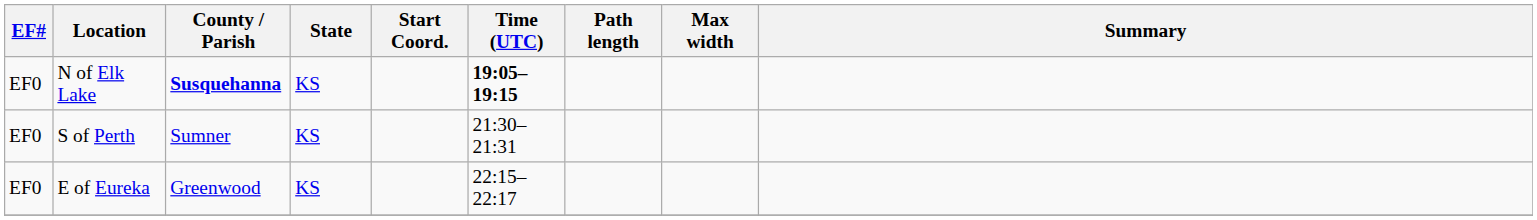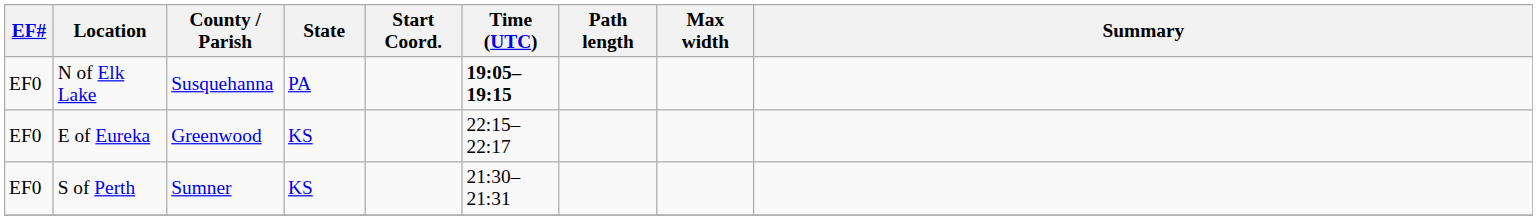(226, 83) bold -> (222, 83) normal
(308, 83) KS -> (300, 83) PA
rows swapped: (96, 135) <-> (104, 188)
